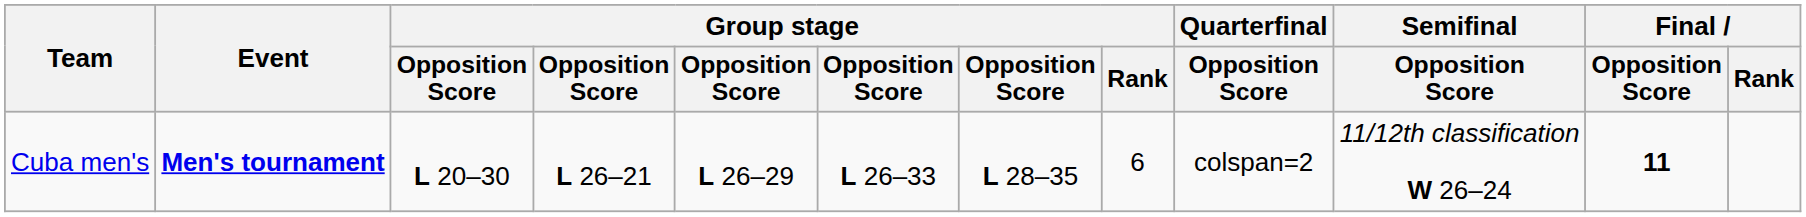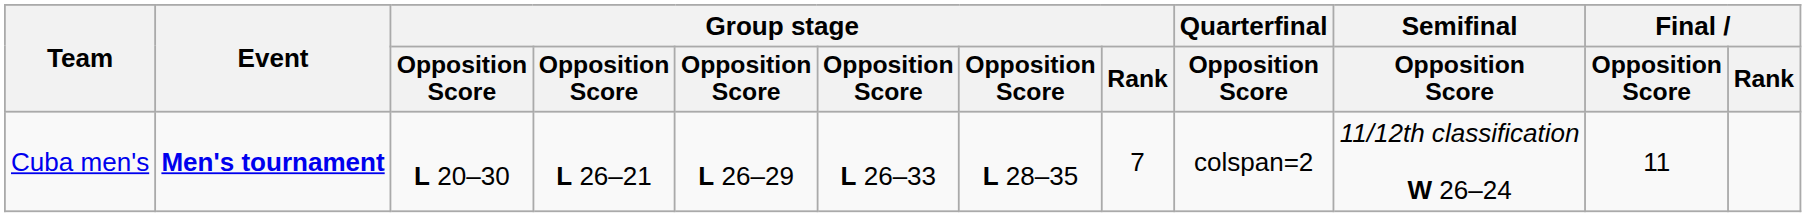(1138, 162) 6 -> (1138, 162) 7
(1657, 162) bold -> (1657, 162) normal
